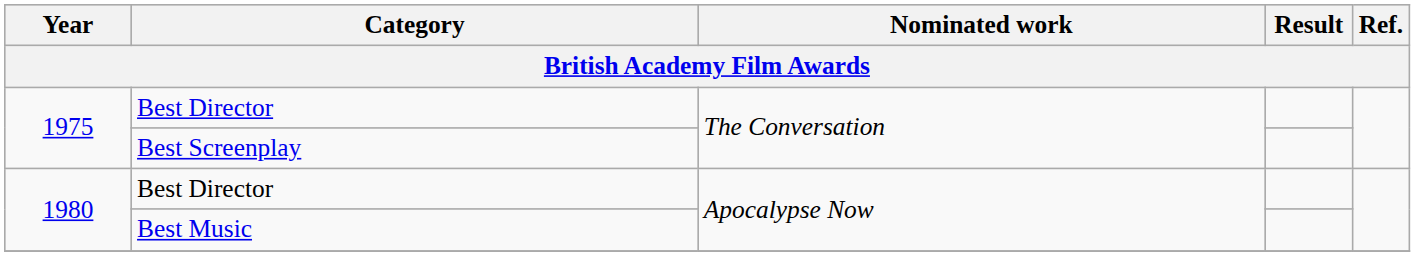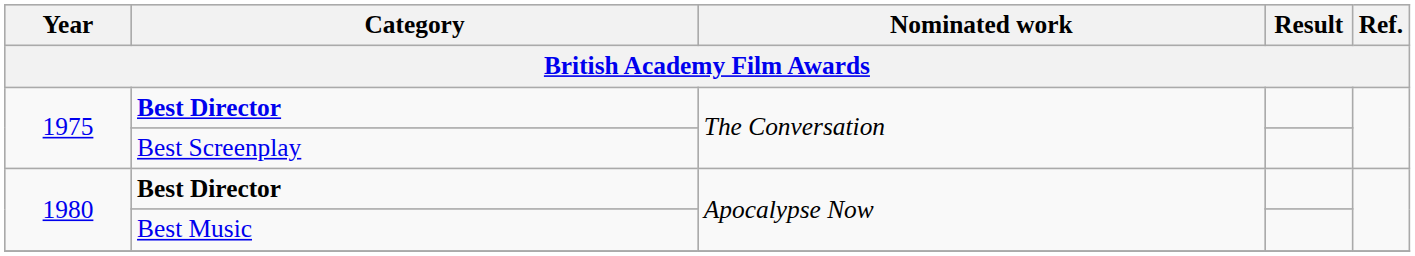(205, 106) normal -> (209, 106) bold
(205, 188) normal -> (209, 188) bold
